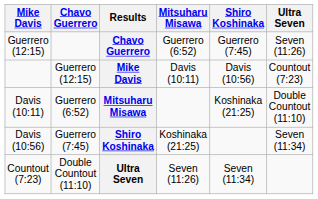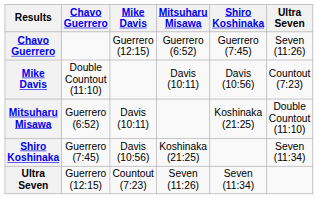columns swapped: (128, 18) <-> (28, 18)
(76, 73) Guerrero (12:15) -> (86, 79) Double Countout (11:10)
(76, 174) Double Countout (11:10) -> (86, 180) Guerrero (12:15)
